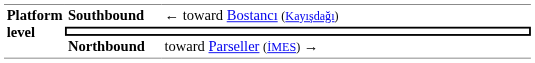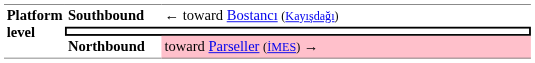(241, 46) no background -> (241, 46) pink background
